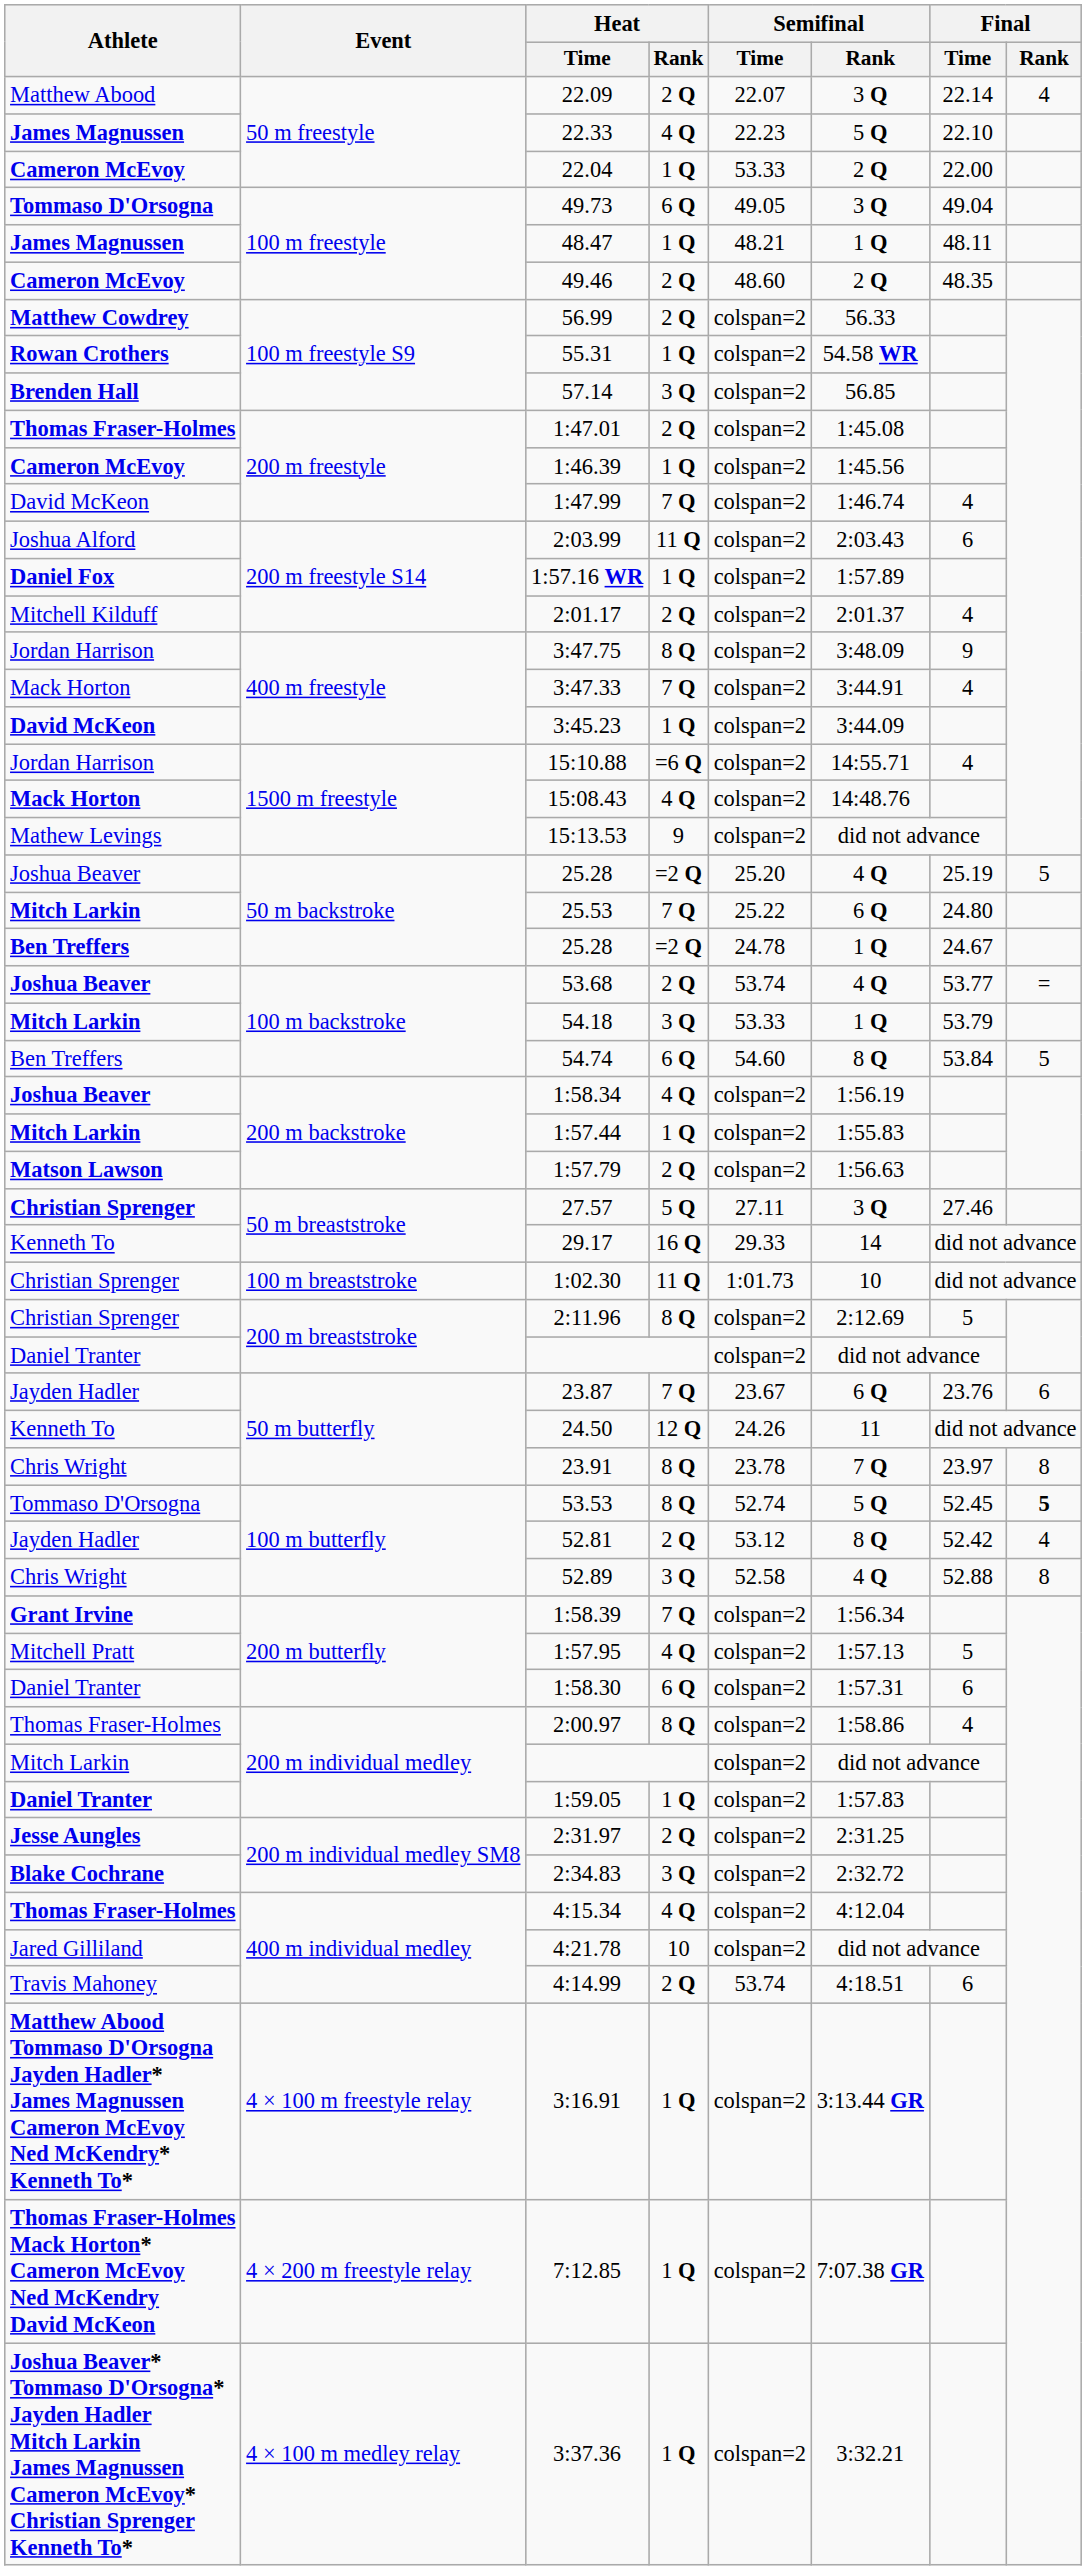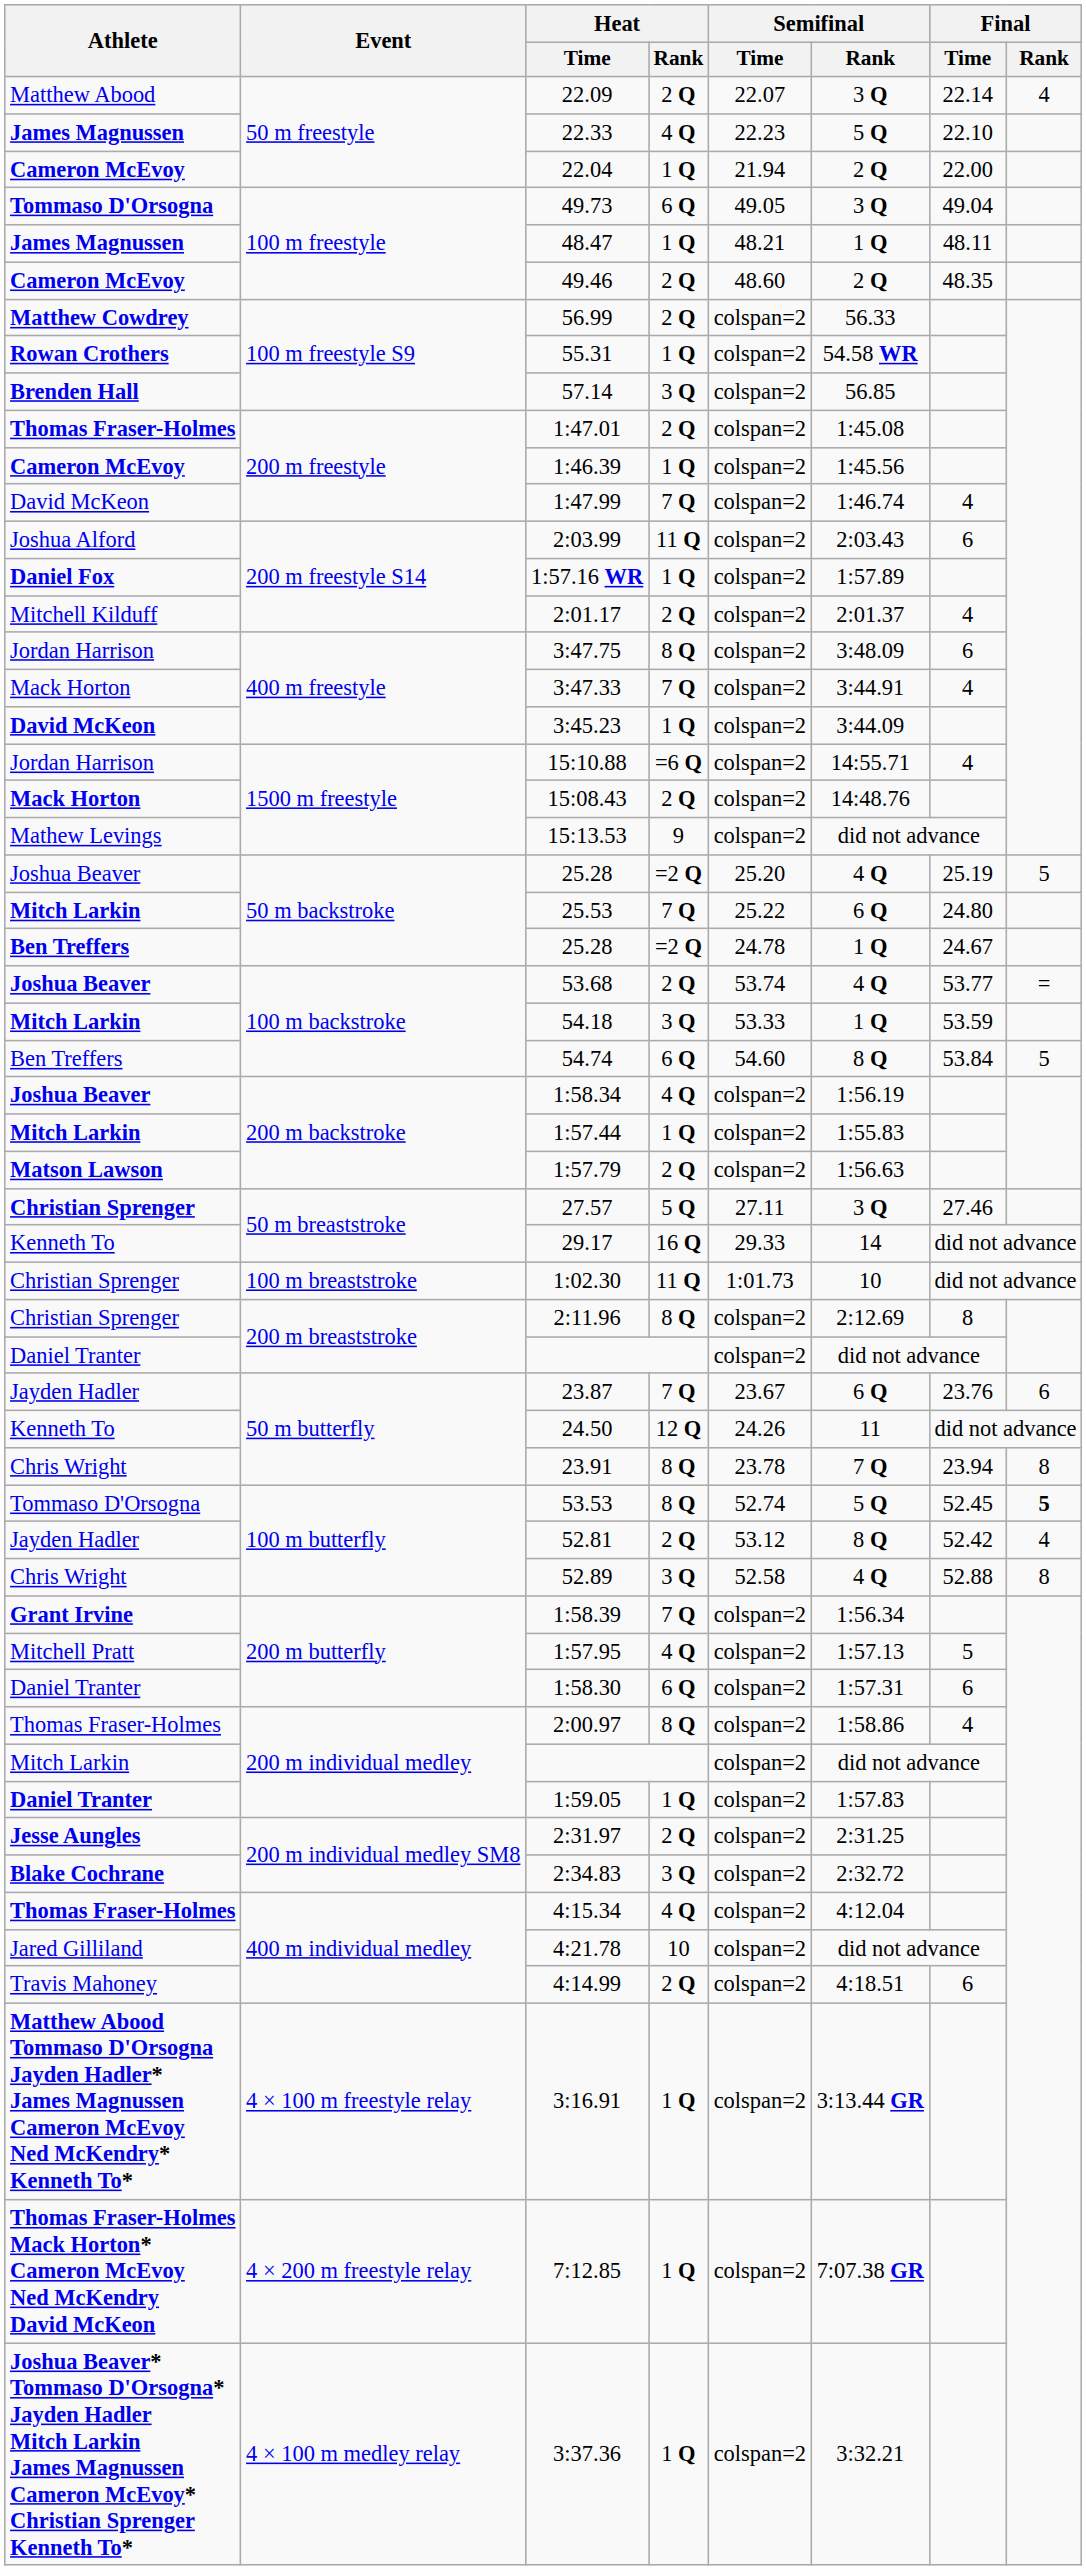(760, 169) 53.33 -> (760, 169) 21.94
(968, 651) 9 -> (968, 651) 6
(678, 799) 4 Q -> (678, 799) 2 Q
(968, 1021) 53.79 -> (968, 1021) 53.59
(968, 1318) 5 -> (968, 1318) 8
(968, 1466) 23.97 -> (968, 1466) 23.94
(760, 1985) 53.74 -> (760, 1985) colspan=2
